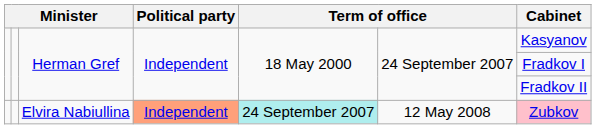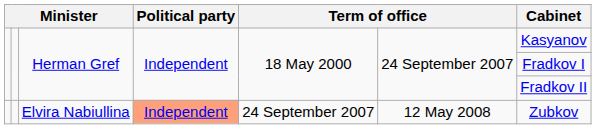(308, 111) paleturquoise background -> (308, 111) no background
(554, 111) pink background -> (554, 111) no background
